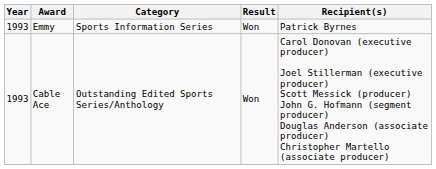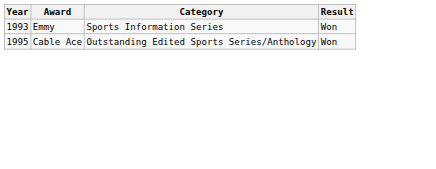- column: (355, 12)
(17, 99) 1993 -> (17, 41) 1995
